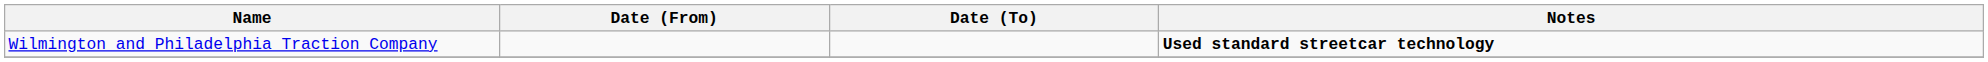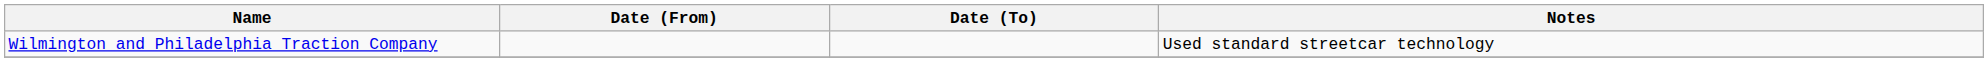(1329, 44) bold -> (1329, 44) normal
